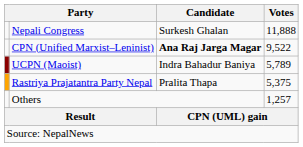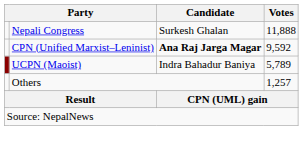(279, 47) 9,522 -> (279, 47) 9,592
- row: (82, 82)
